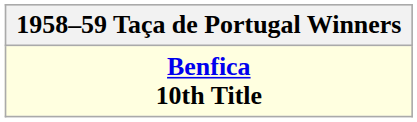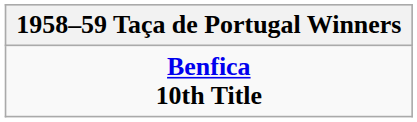(209, 80) lightyellow background -> (209, 80) no background
